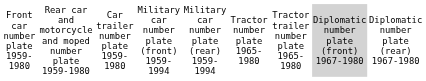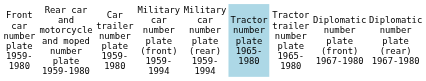(249, 40) no background -> (249, 40) lightblue background
(340, 40) lightgrey background -> (340, 40) no background
